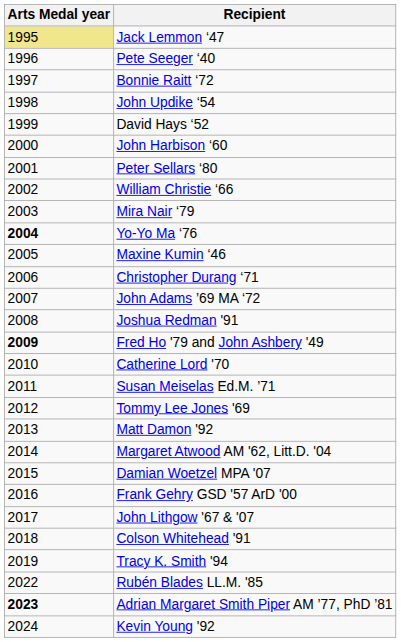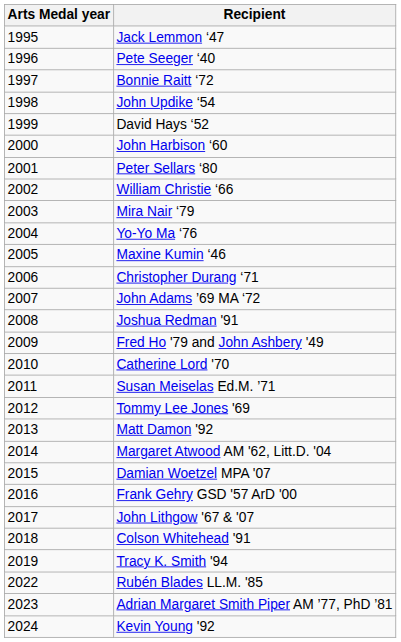(23, 37) khaki background -> (23, 37) no background
(23, 233) bold -> (23, 233) normal
(23, 342) bold -> (23, 342) normal
(23, 604) bold -> (23, 604) normal
